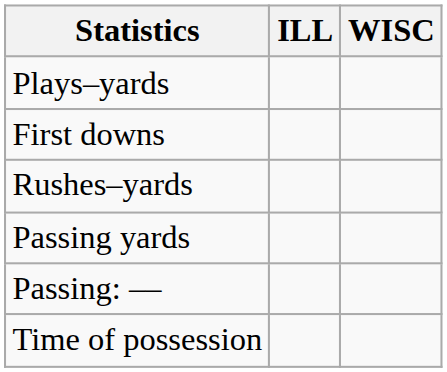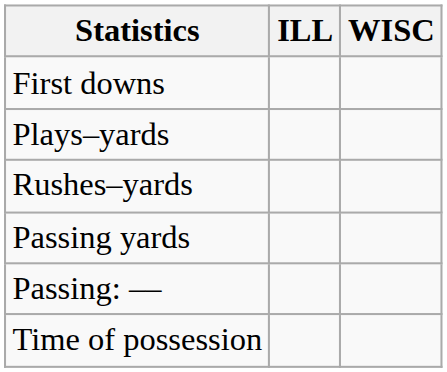rows swapped: (89, 133) <-> (91, 82)
